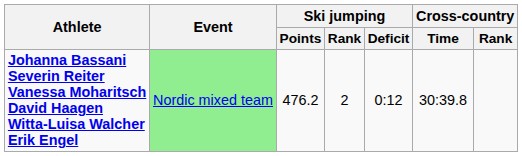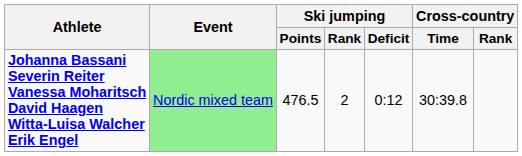(300, 100) 476.2 -> (300, 100) 476.5
